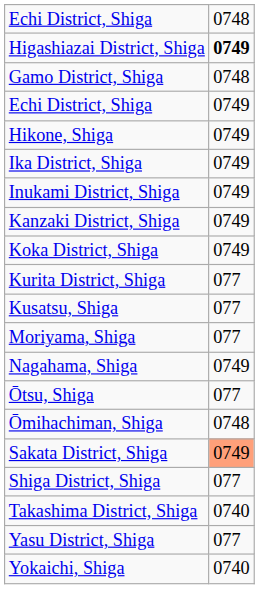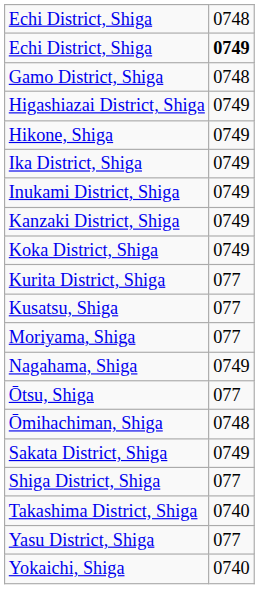(107, 47) Higashiazai District, Shiga -> (80, 47) Echi District, Shiga
(80, 105) Echi District, Shiga -> (107, 105) Higashiazai District, Shiga
(231, 452) lightsalmon background -> (231, 452) no background
